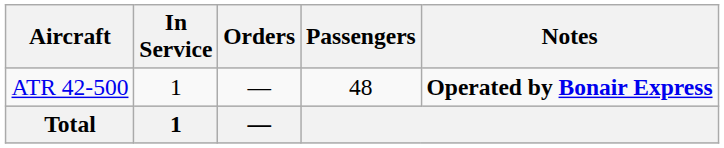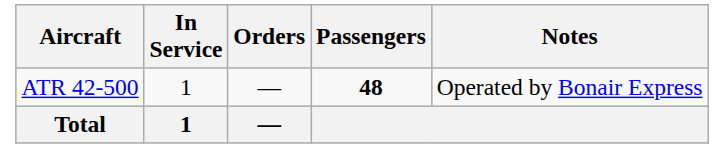(361, 86) normal -> (371, 86) bold
(570, 86) bold -> (570, 86) normal
